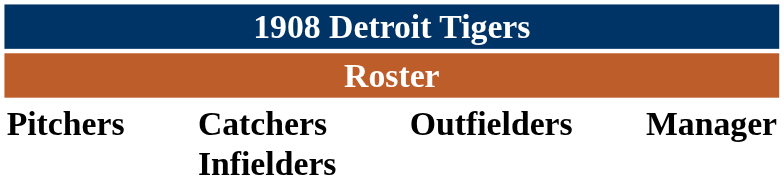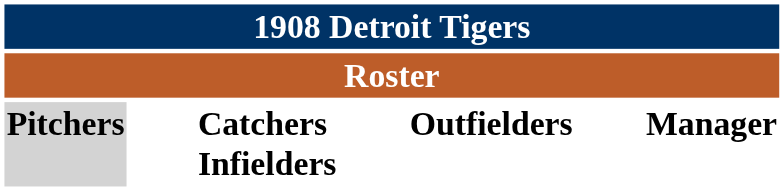(66, 123) no background -> (66, 123) lightgrey background
